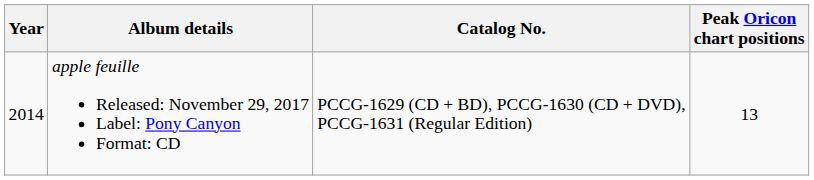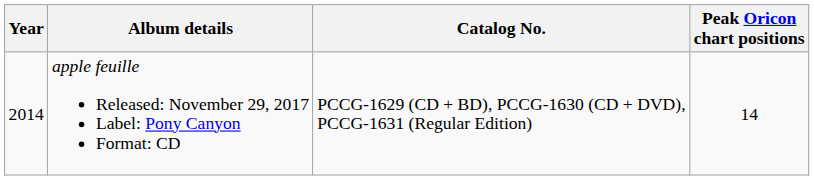(749, 113) 13 -> (749, 113) 14
